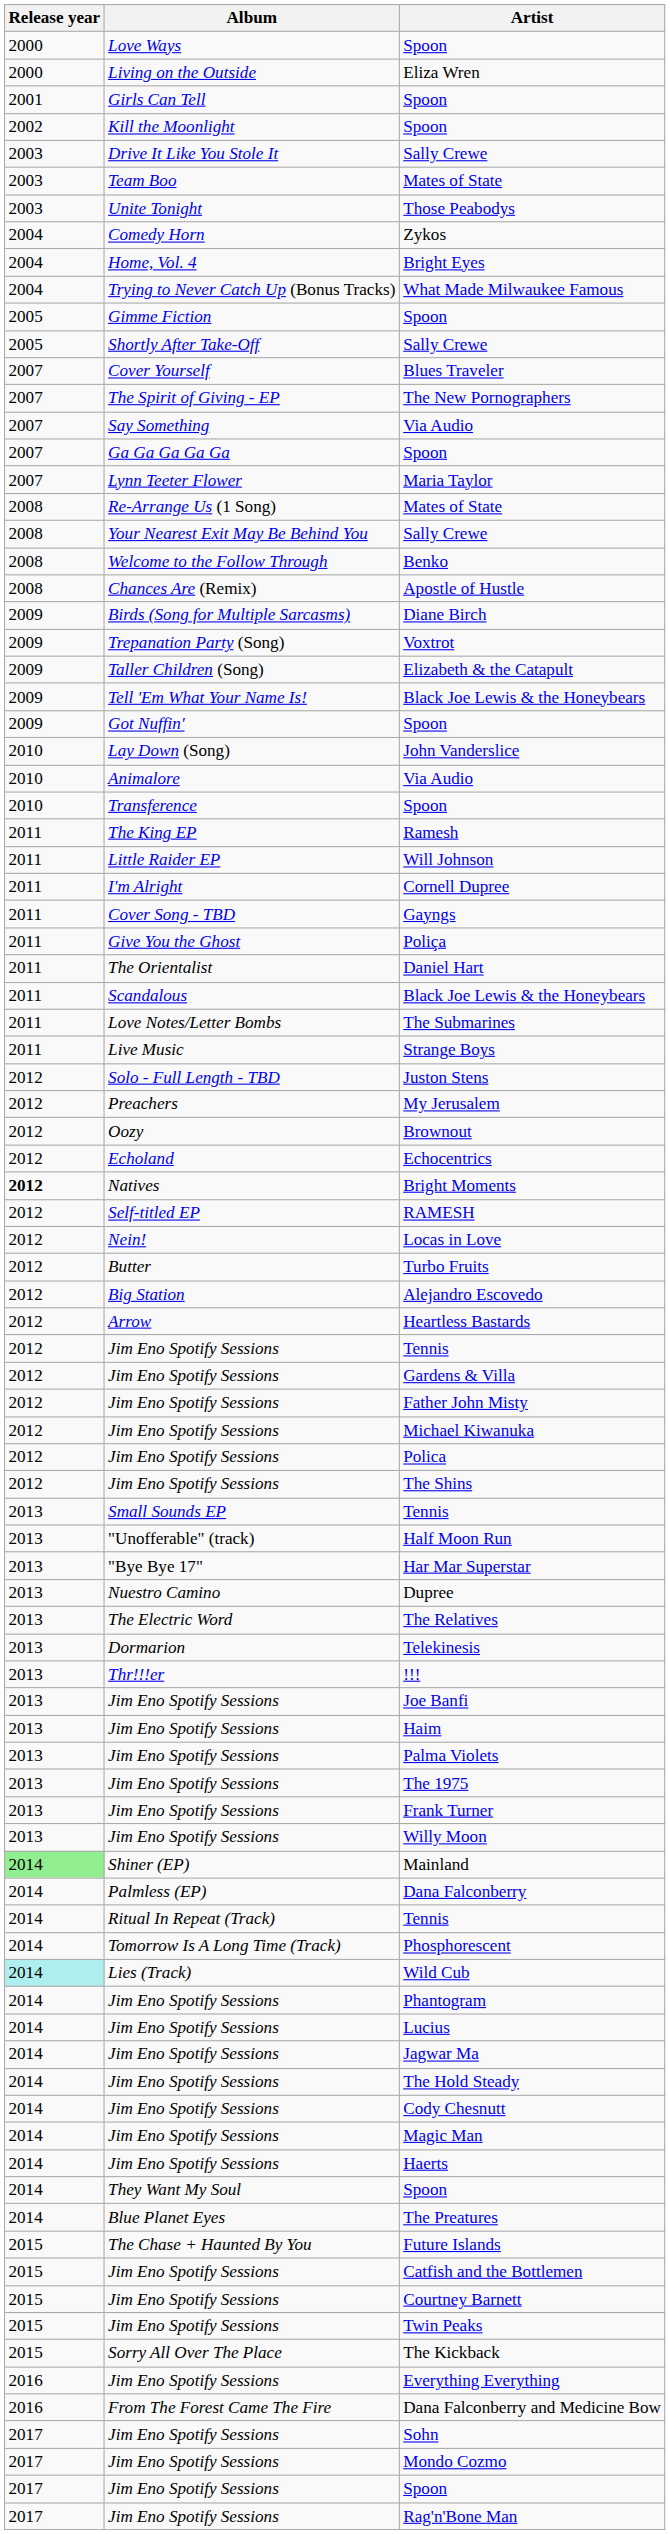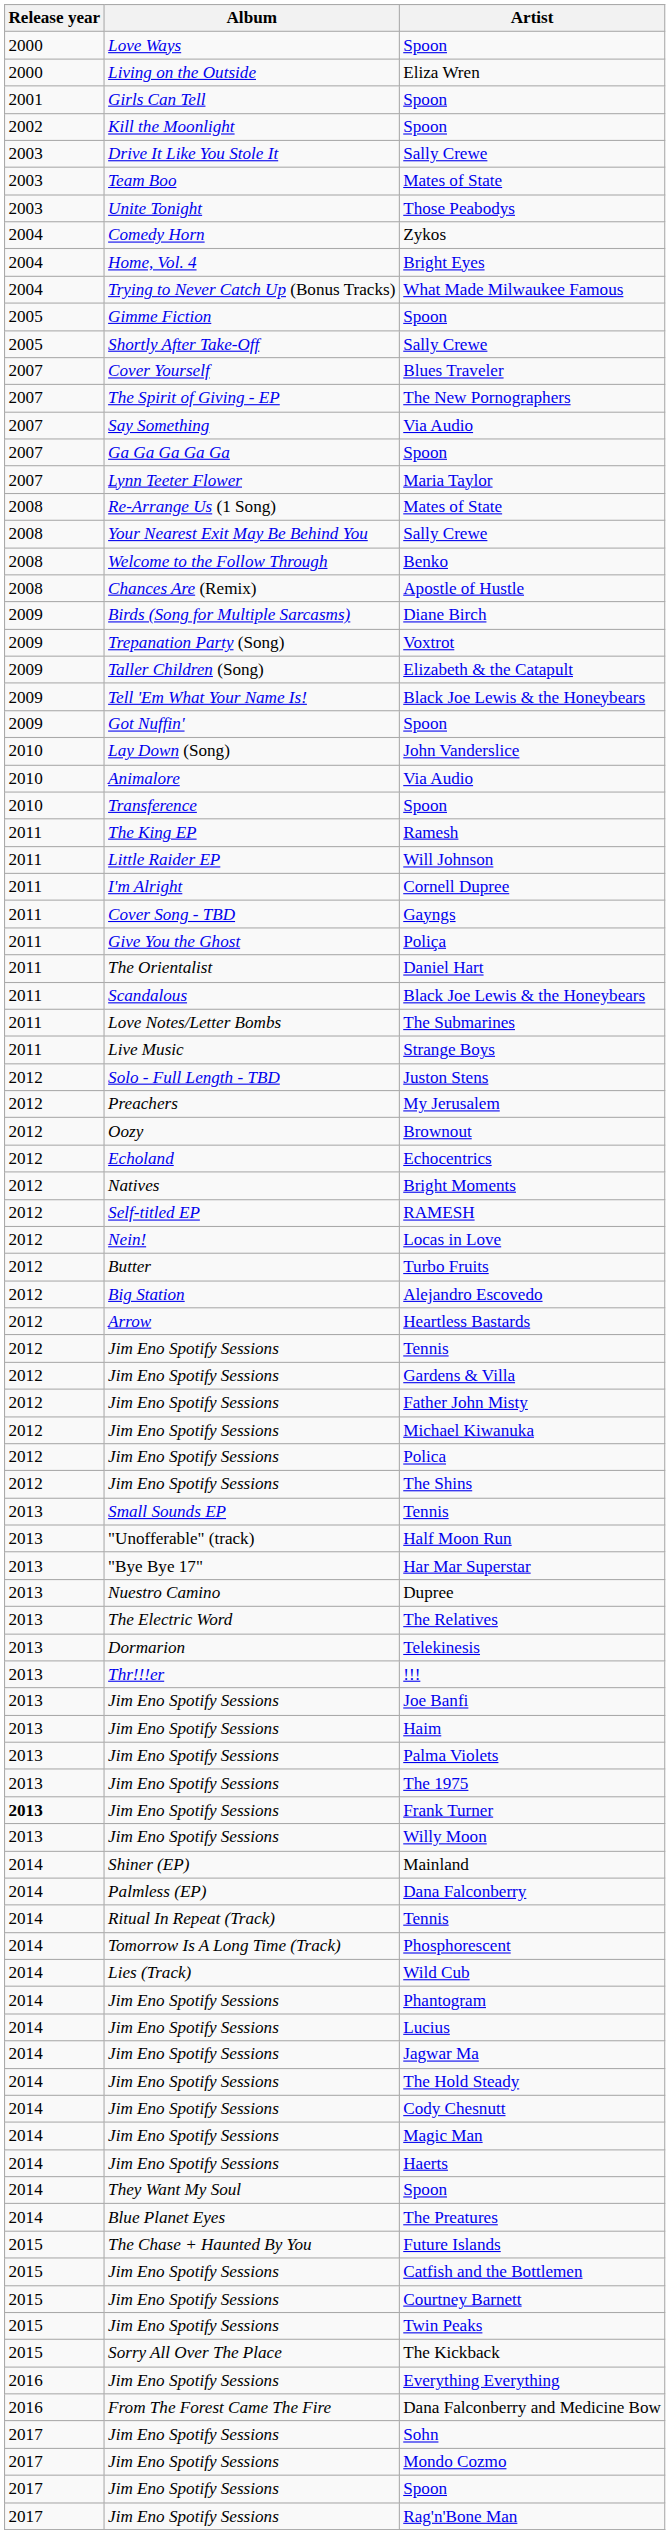(26, 1185) bold -> (26, 1185) normal
(26, 1810) normal -> (26, 1810) bold
(26, 1864) lightgreen background -> (26, 1864) no background
(26, 1972) paleturquoise background -> (26, 1972) no background
